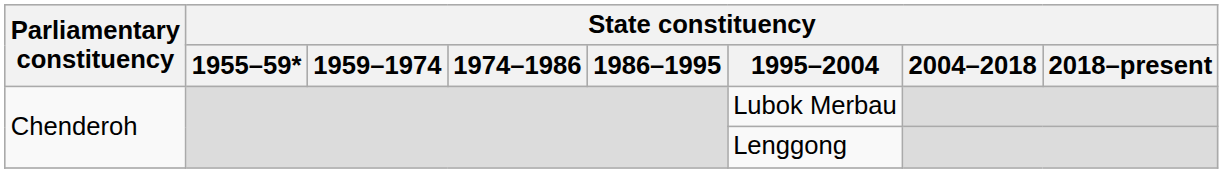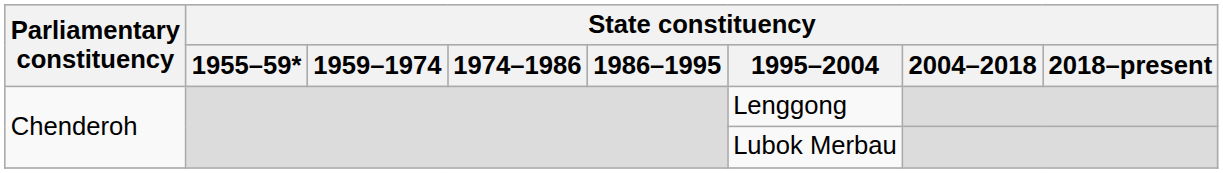(815, 106) Lubok Merbau -> (790, 106) Lenggong
(790, 146) Lenggong -> (815, 146) Lubok Merbau
